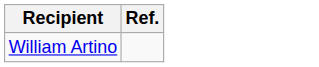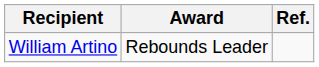+ column: (197, 18)
